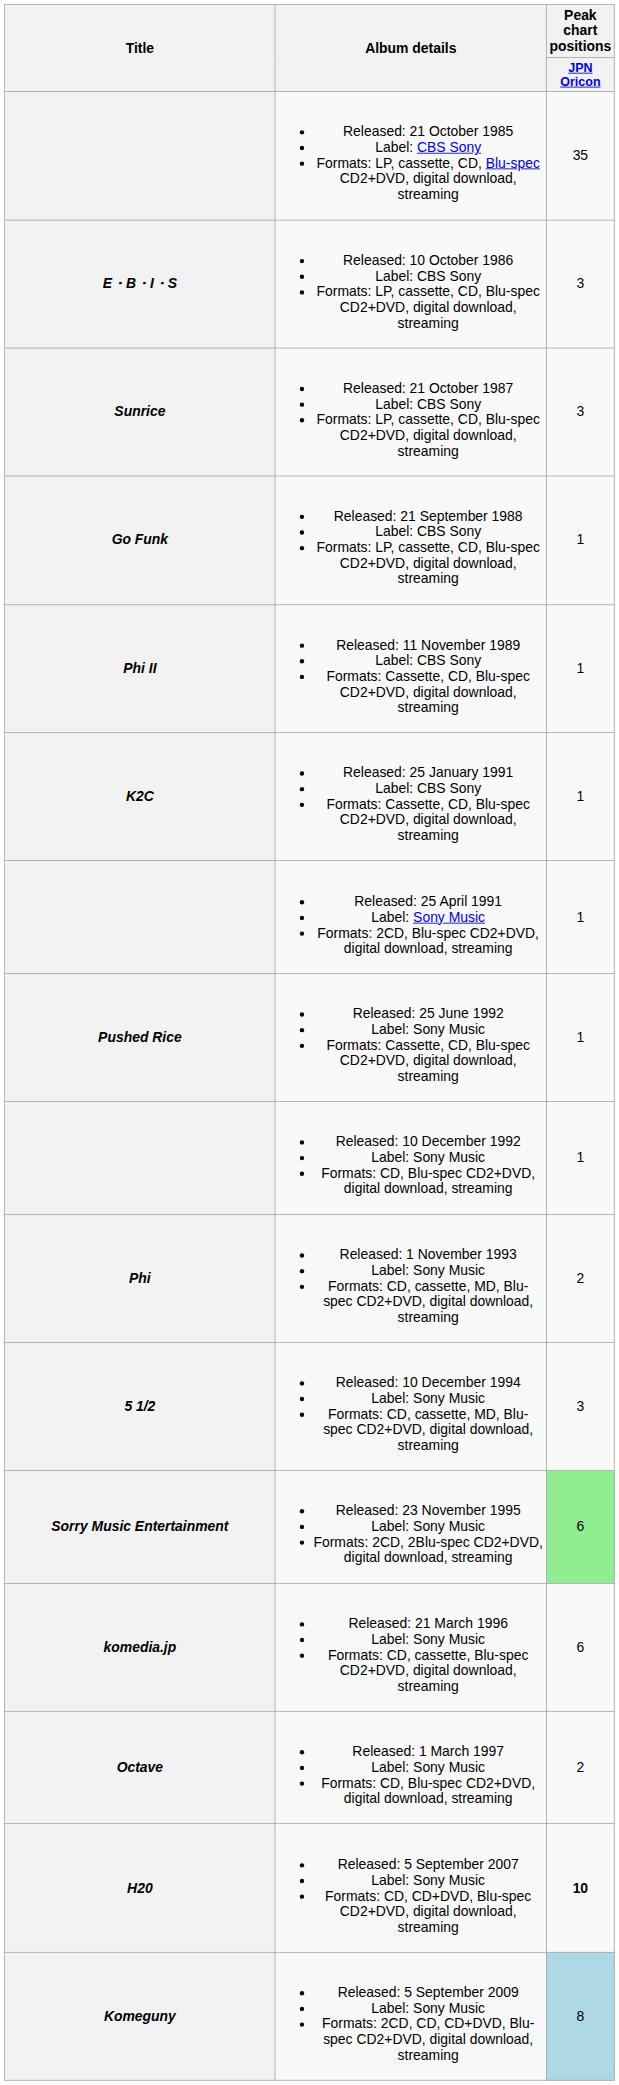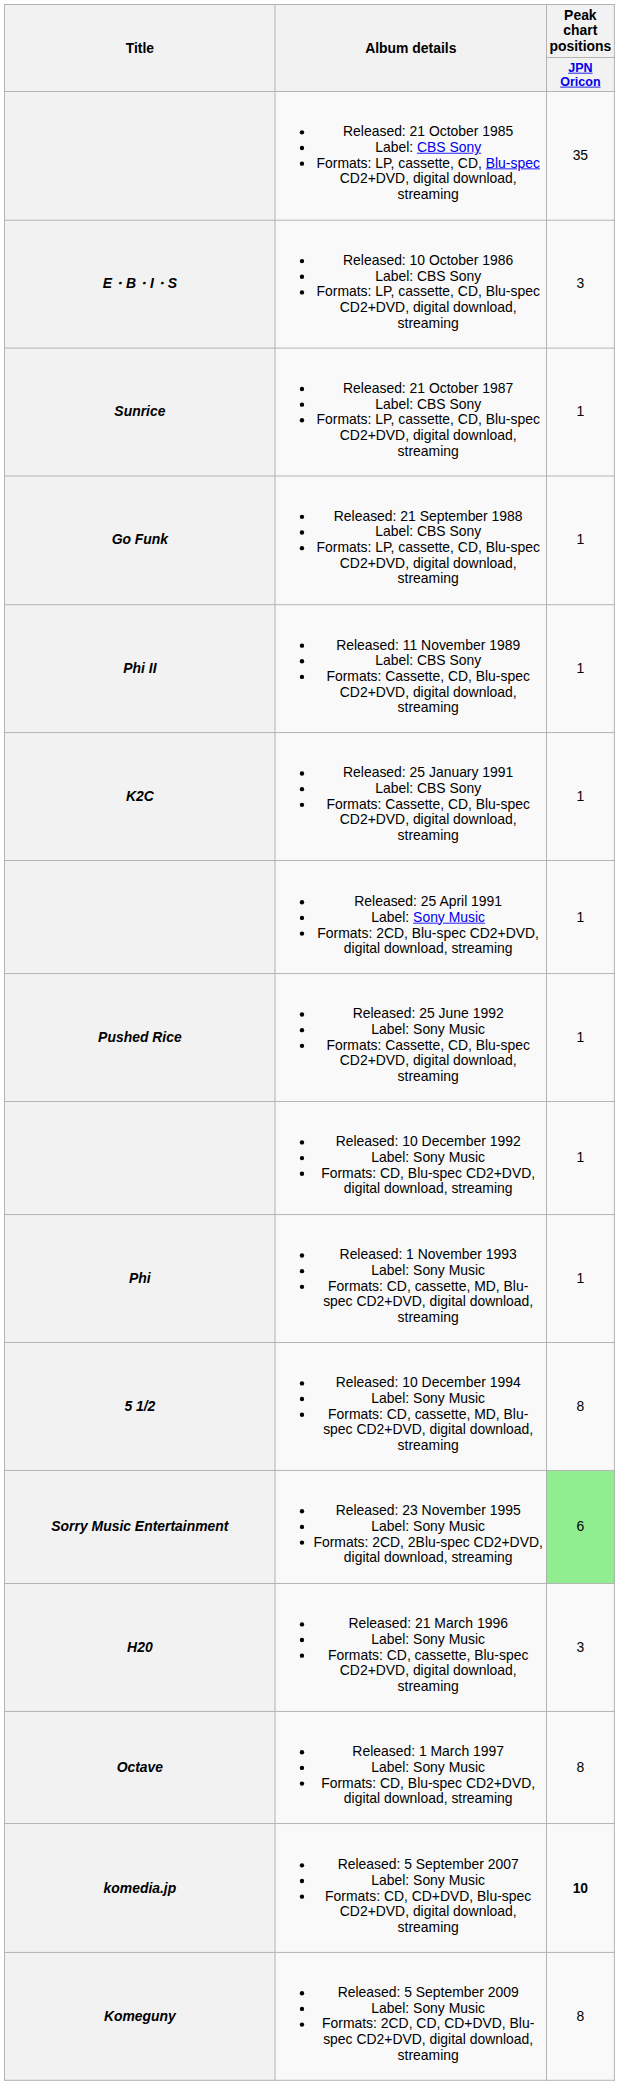(580, 412) 3 -> (580, 412) 1
(580, 1278) 2 -> (580, 1278) 1
(580, 1406) 3 -> (580, 1406) 8
(140, 1647) komedia.jp -> (140, 1647) H20
(580, 1647) 6 -> (580, 1647) 3
(580, 1767) 2 -> (580, 1767) 8
(140, 1888) H20 -> (140, 1888) komedia.jp
(580, 2016) lightblue background -> (580, 2016) no background
